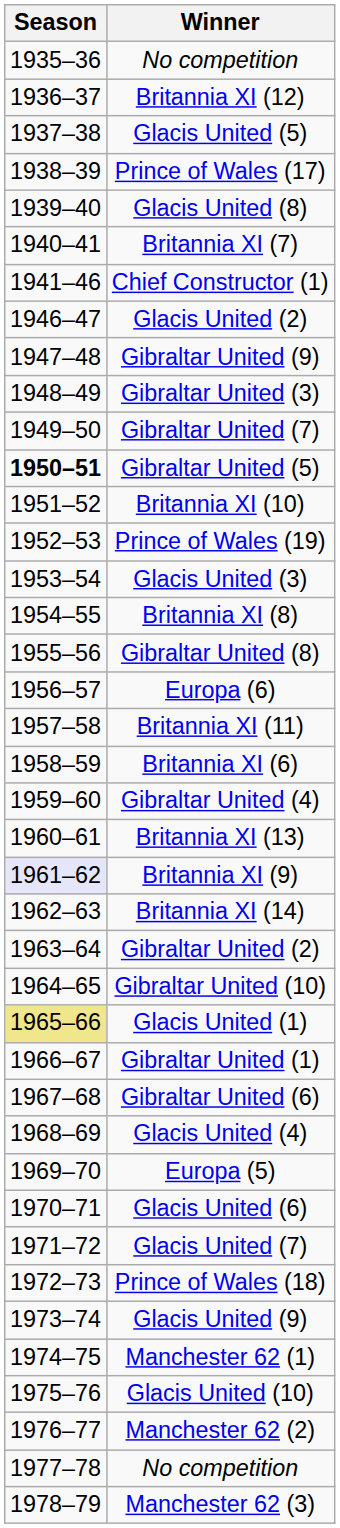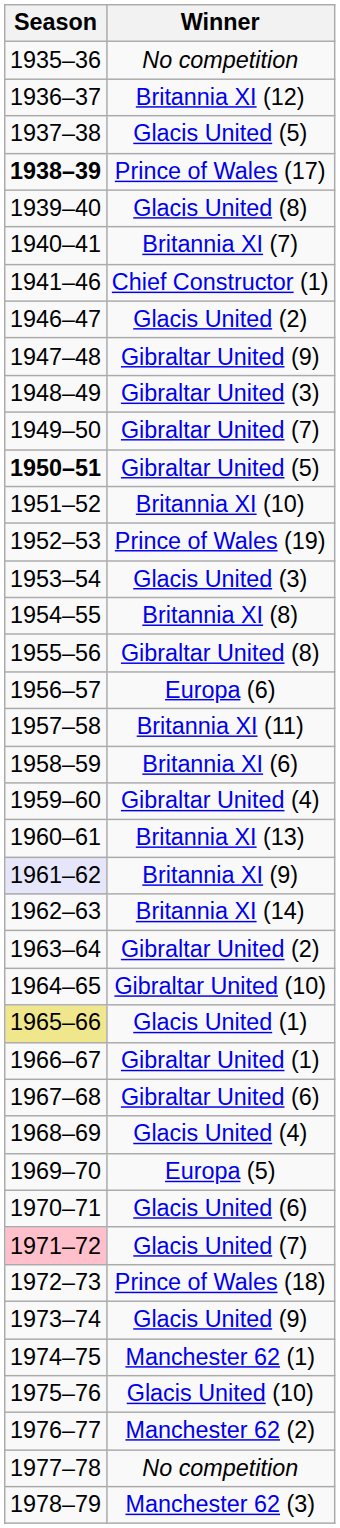(56, 171) normal -> (56, 171) bold
(56, 1245) no background -> (56, 1245) pink background
